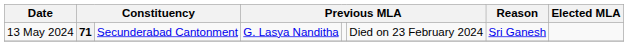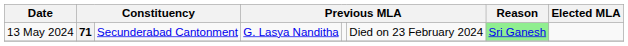(517, 31) no background -> (517, 31) lightgreen background
